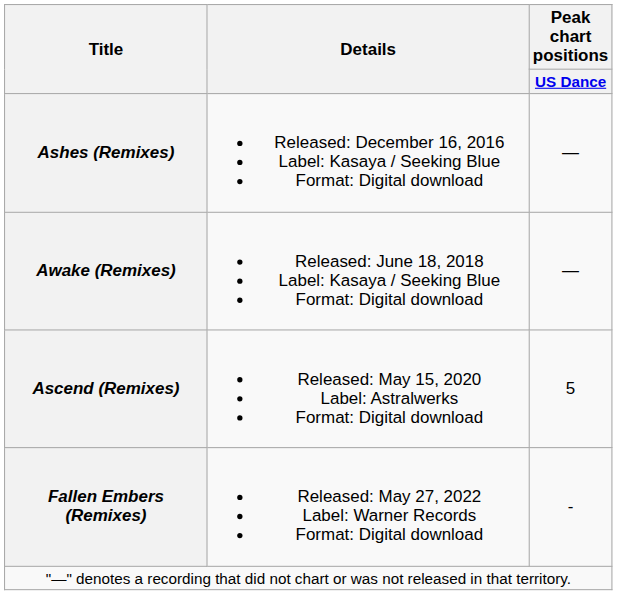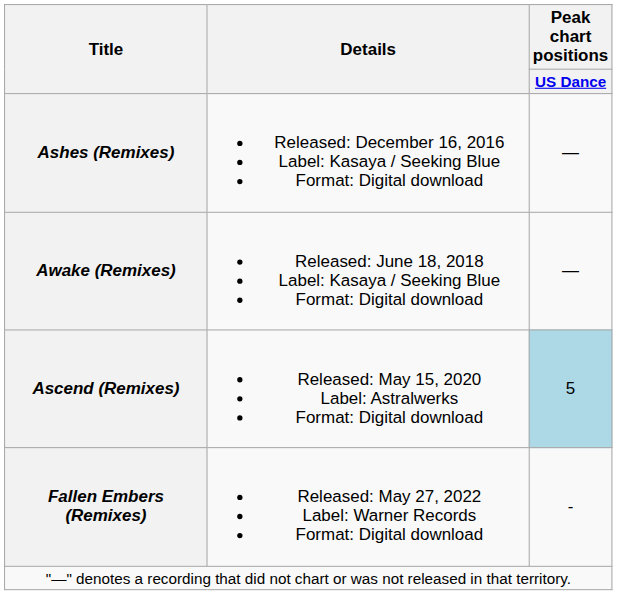(571, 388) no background -> (571, 388) lightblue background
